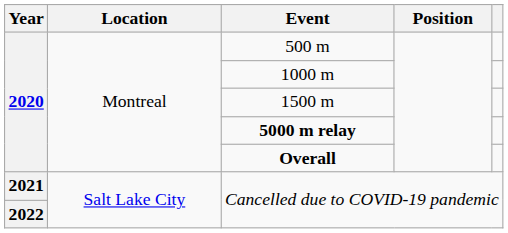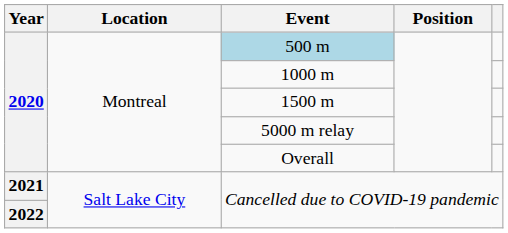(308, 46) no background -> (308, 46) lightblue background
(308, 130) bold -> (308, 130) normal
(308, 158) bold -> (308, 158) normal
